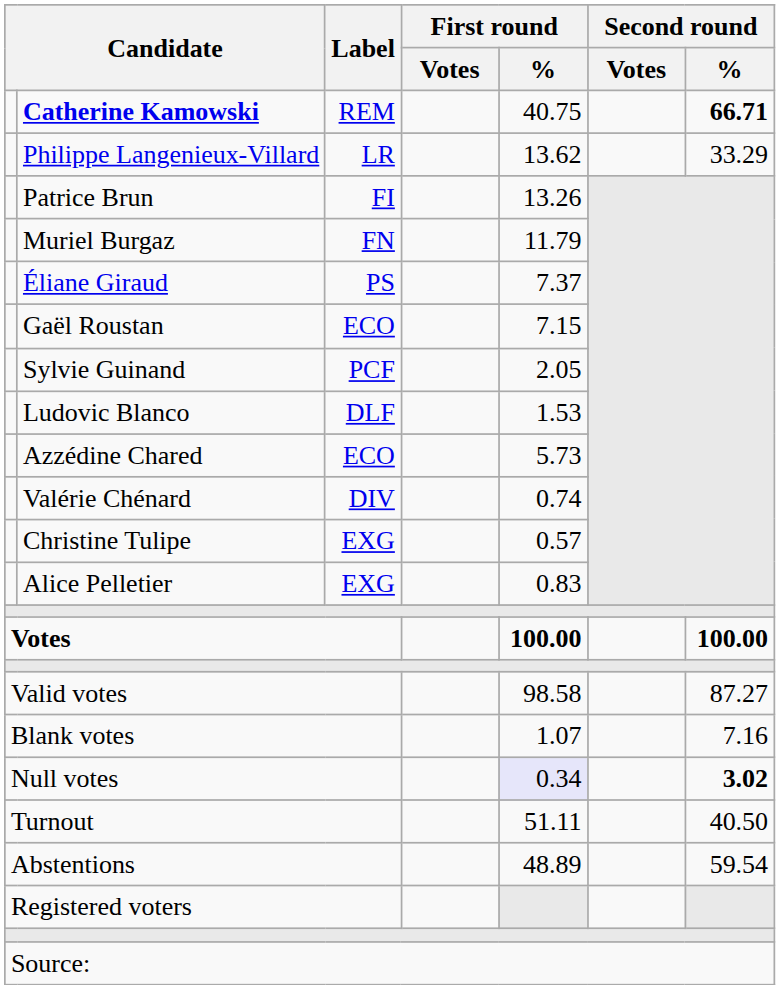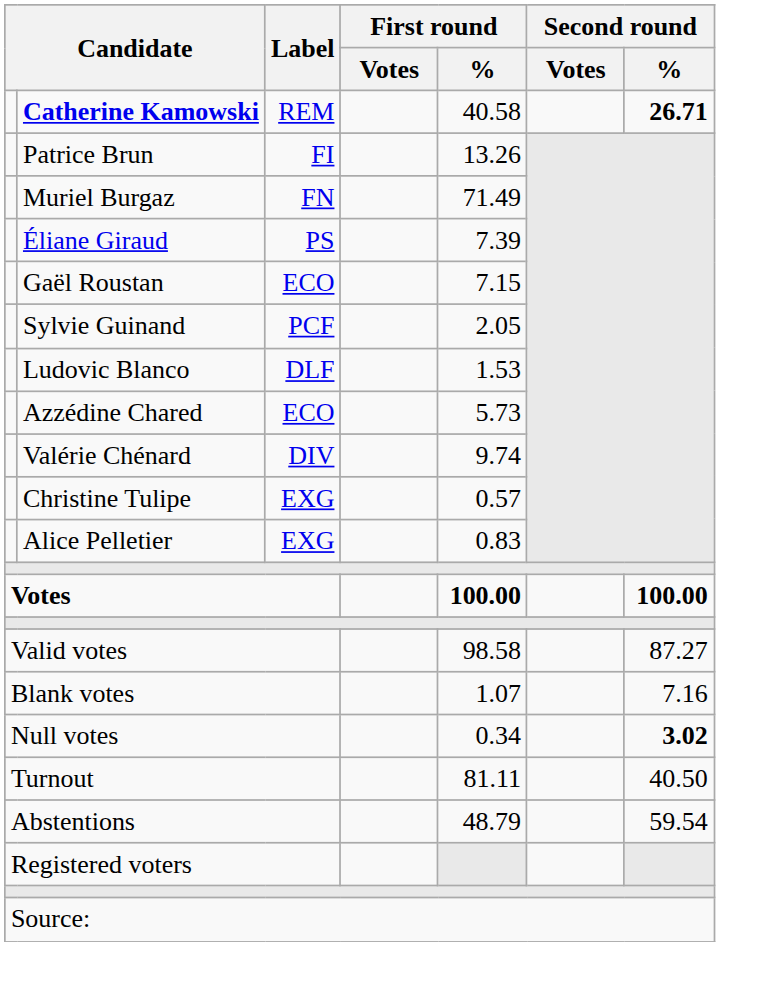(552, 111) 40.75 -> (492, 111) 40.58
(739, 111) 66.71 -> (678, 111) 26.71
- row: (171, 154)
(553, 240) 11.79 -> (492, 197) 71.49
(559, 283) 7.37 -> (498, 240) 7.39
(559, 497) 0.74 -> (498, 454) 9.74
(559, 778) lavender background -> (498, 735) no background
(553, 821) 51.11 -> (492, 778) 81.11
(552, 864) 48.89 -> (492, 821) 48.79
